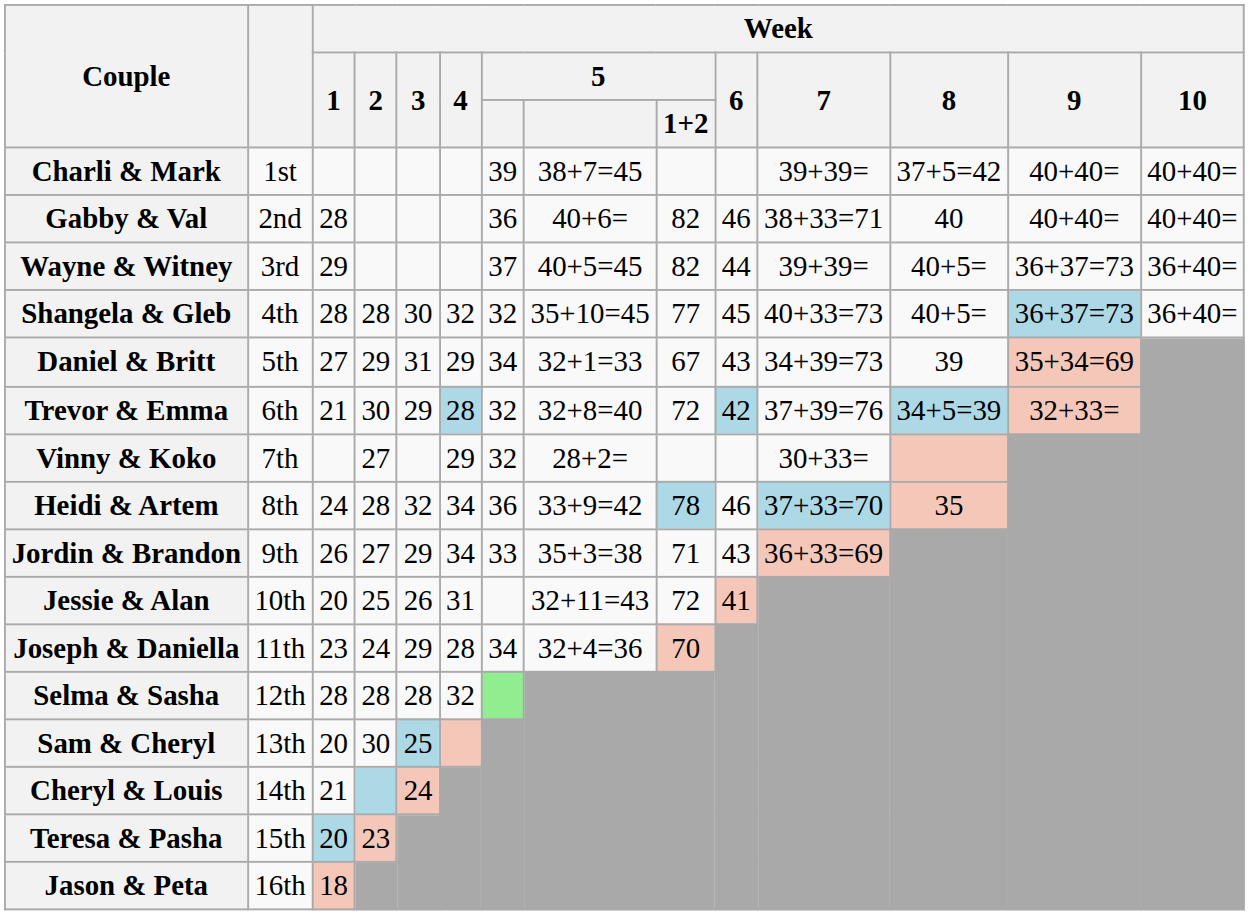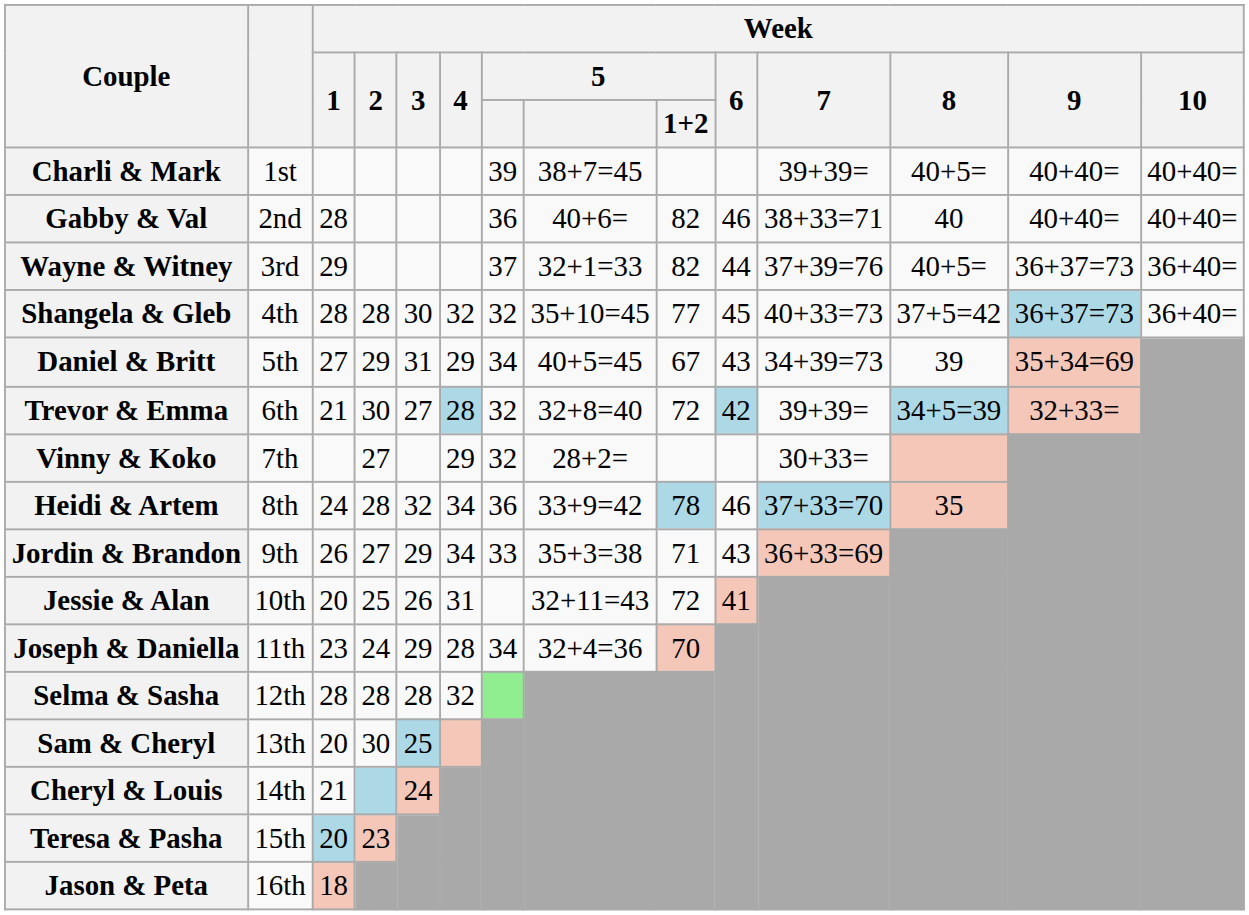(949, 171) 37+5=42 -> (949, 171) 40+5=
(590, 266) 40+5=45 -> (590, 266) 32+1=33
(824, 266) 39+39= -> (824, 266) 37+39=76
(949, 314) 40+5= -> (949, 314) 37+5=42
(590, 361) 32+1=33 -> (590, 361) 40+5=45
(418, 409) 29 -> (418, 409) 27
(824, 409) 37+39=76 -> (824, 409) 39+39=
